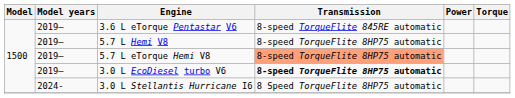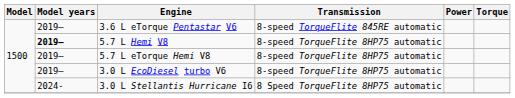(50, 41) normal -> (50, 41) bold
(349, 56) lightsalmon background -> (349, 56) no background
(349, 70) bold -> (349, 70) normal
